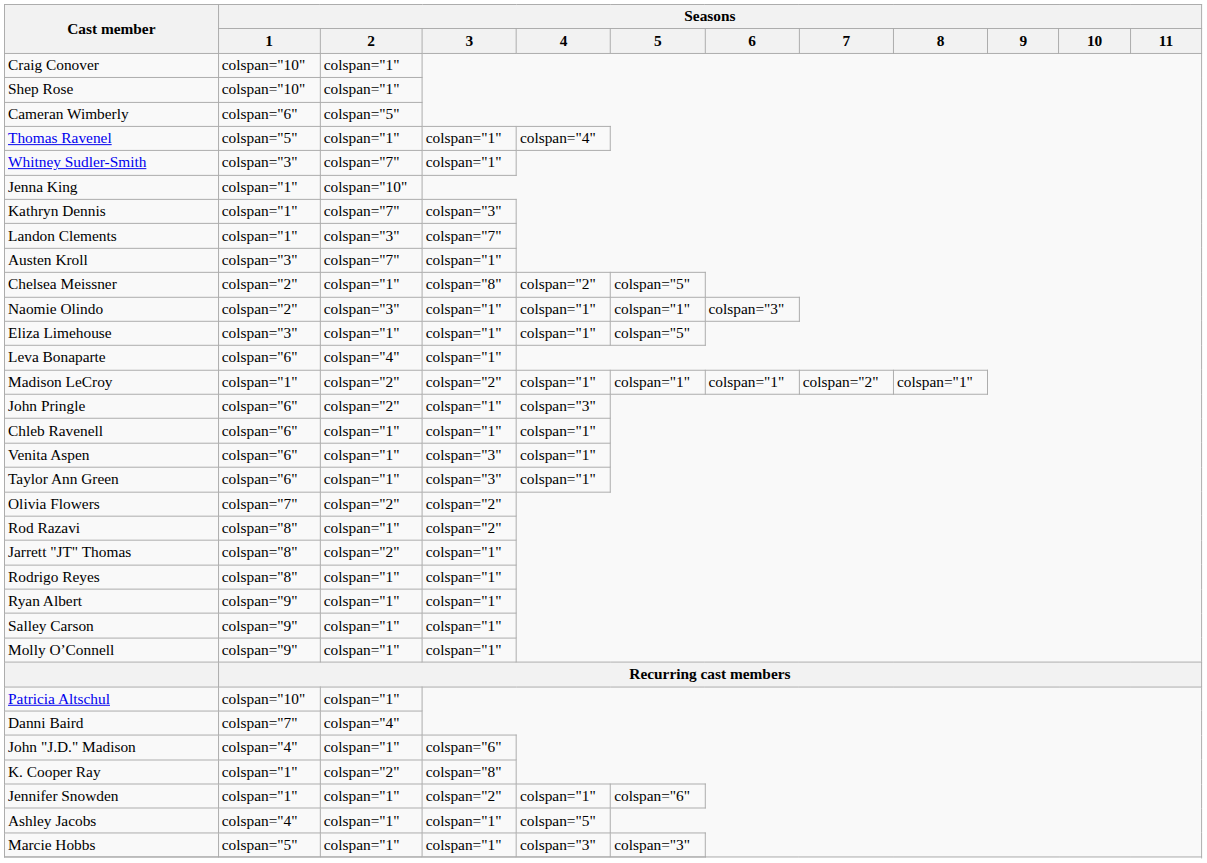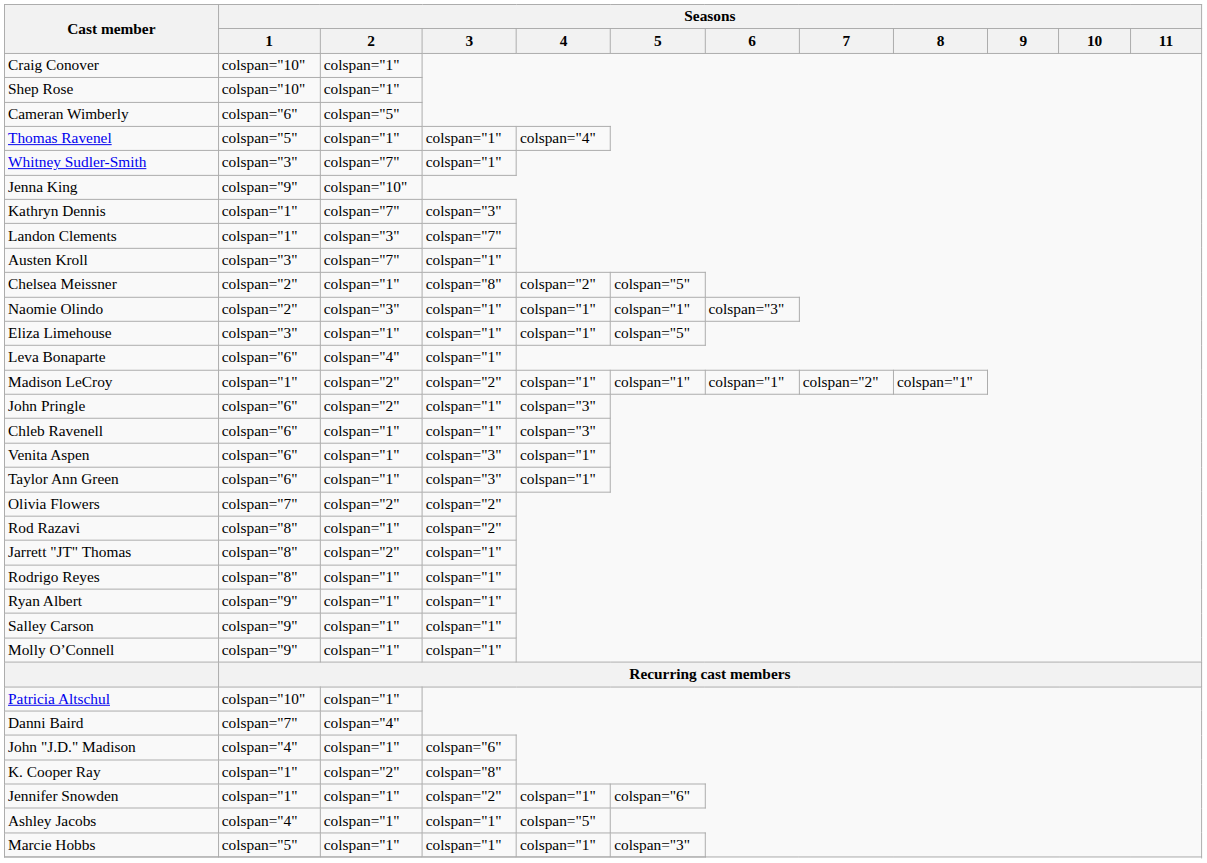(260, 187) colspan="1" -> (260, 187) colspan="9"
(558, 430) colspan="1" -> (558, 430) colspan="3"
(558, 844) colspan="3" -> (558, 844) colspan="1"
